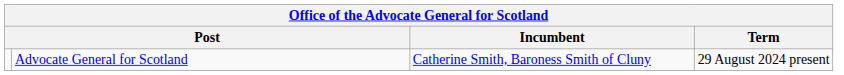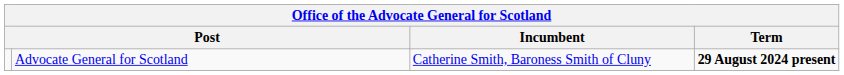(764, 59) normal -> (767, 59) bold
